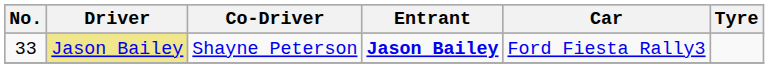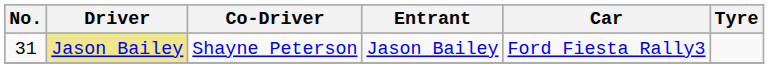(26, 48) 33 -> (26, 48) 31
(432, 48) bold -> (432, 48) normal
